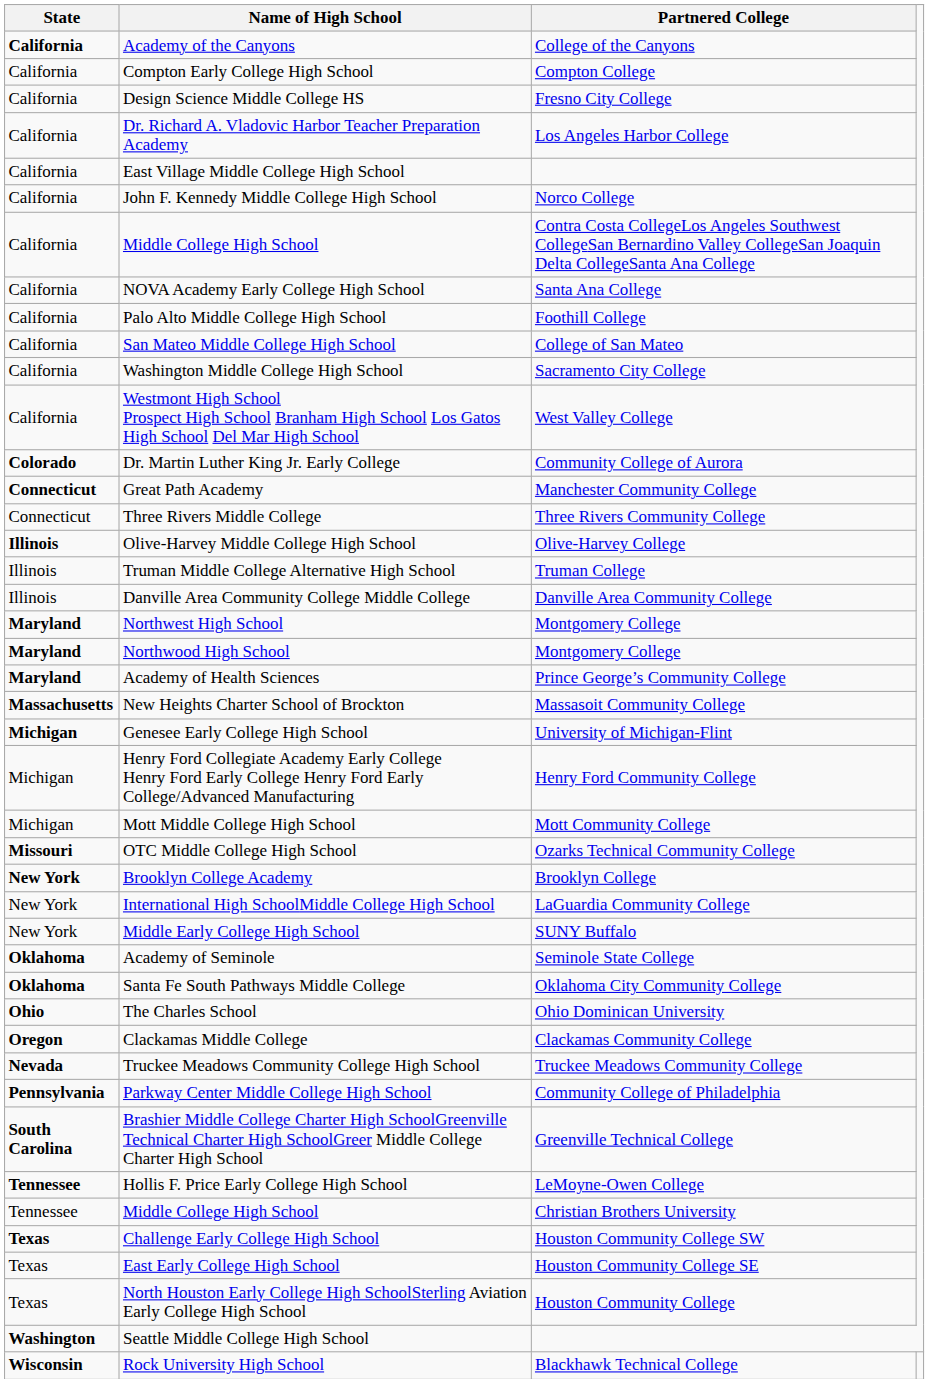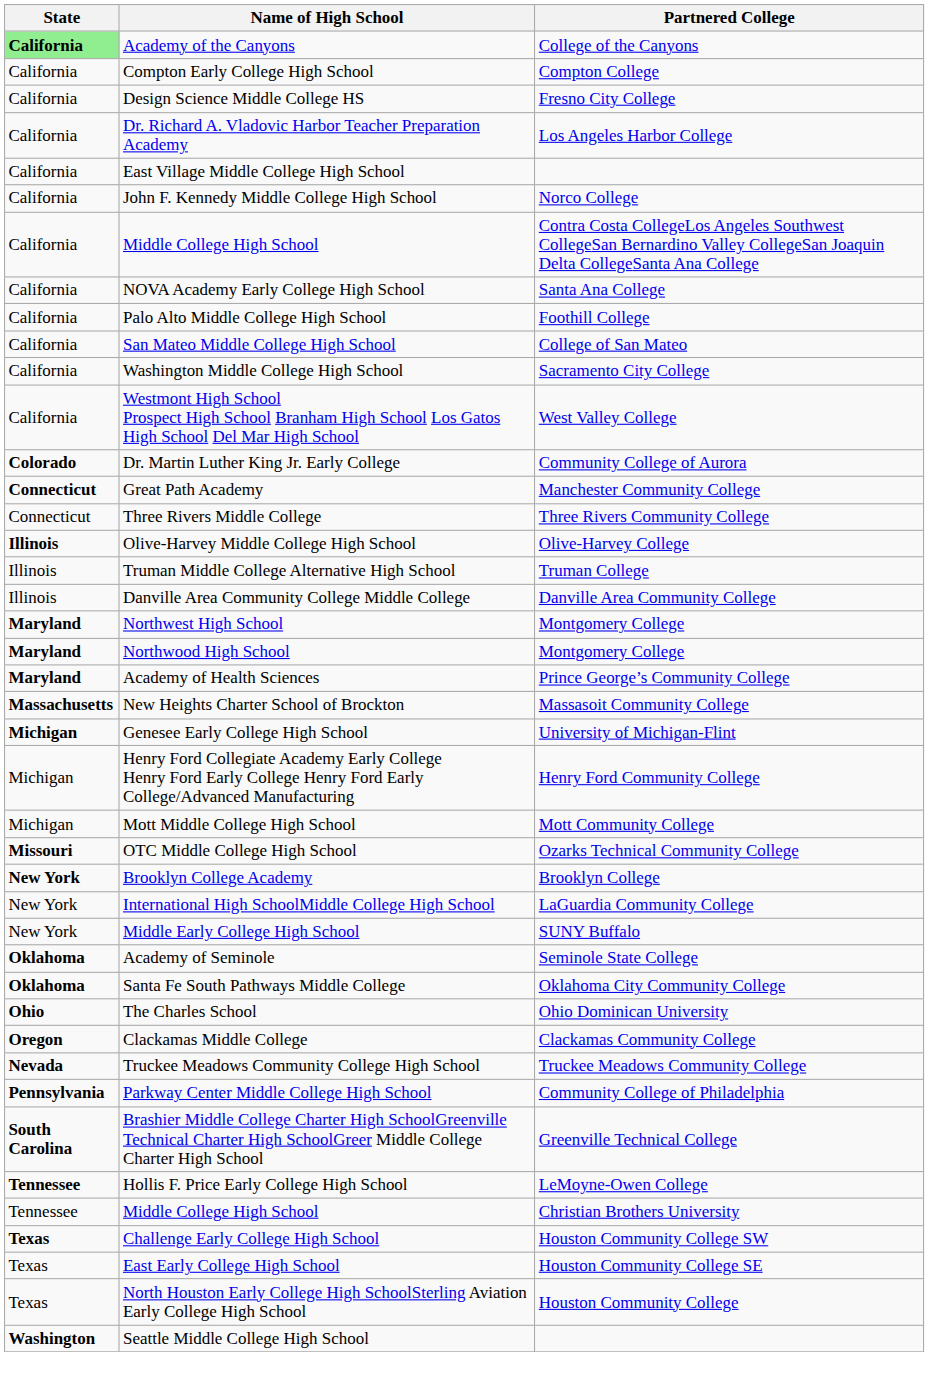(46, 44) no background -> (46, 44) lightgreen background
- row: (224, 1365)
